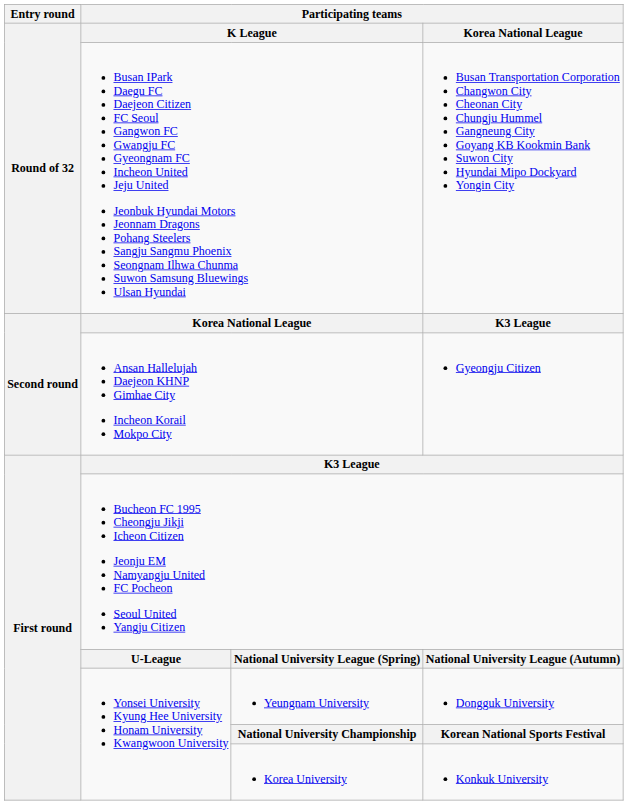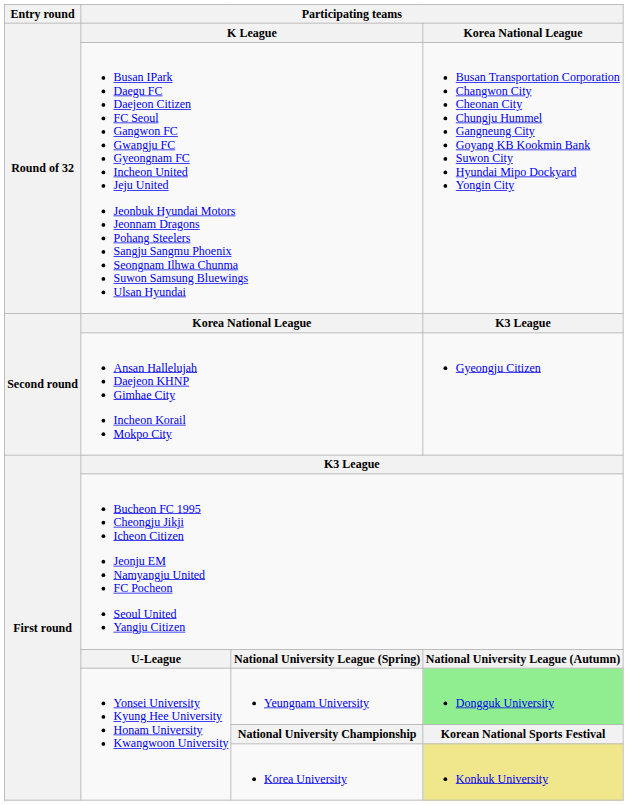(523, 703) no background -> (523, 703) lightgreen background
(523, 779) no background -> (523, 779) khaki background
